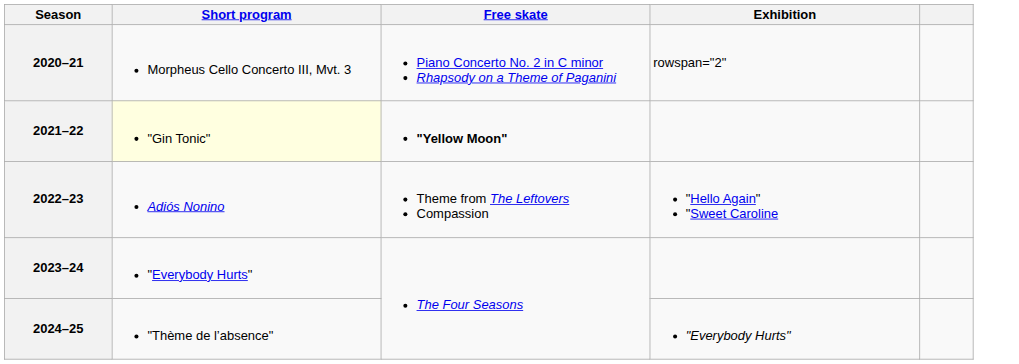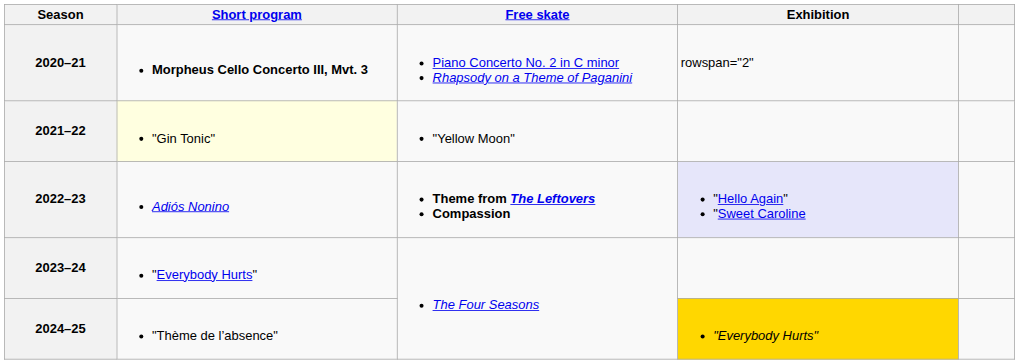(247, 70) normal -> (257, 70) bold
(516, 138) bold -> (537, 138) normal
(516, 207) normal -> (537, 207) bold
(785, 207) no background -> (818, 207) lavender background
(785, 336) no background -> (818, 336) gold background
